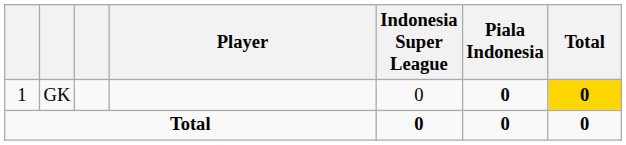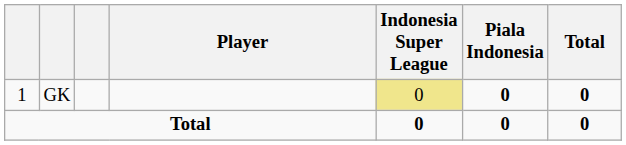(419, 94) no background -> (419, 94) khaki background
(585, 94) gold background -> (585, 94) no background
